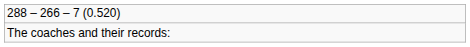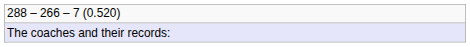(89, 32) no background -> (89, 32) lavender background
